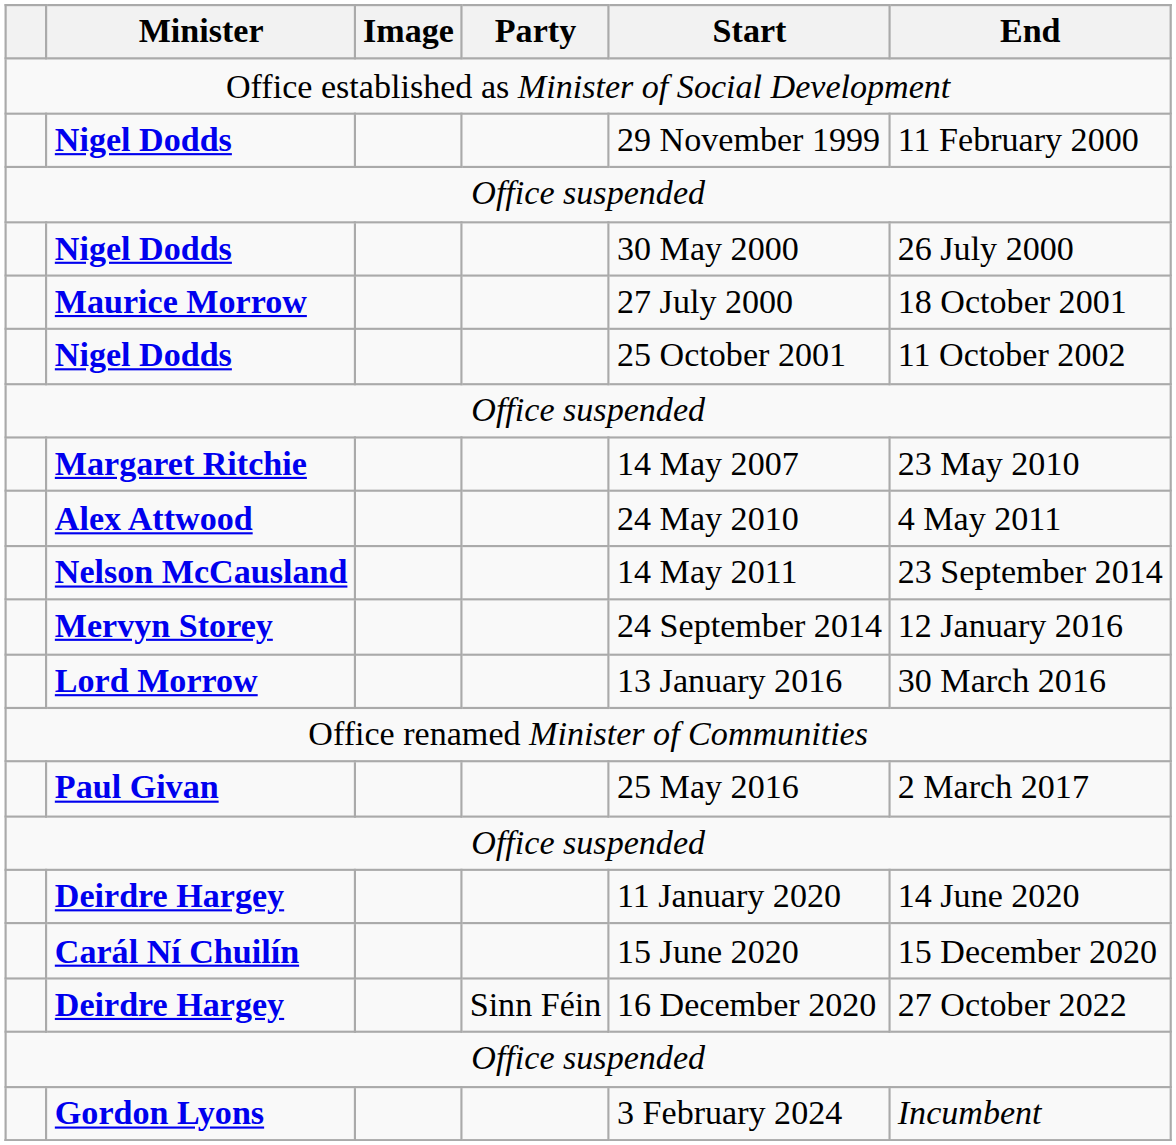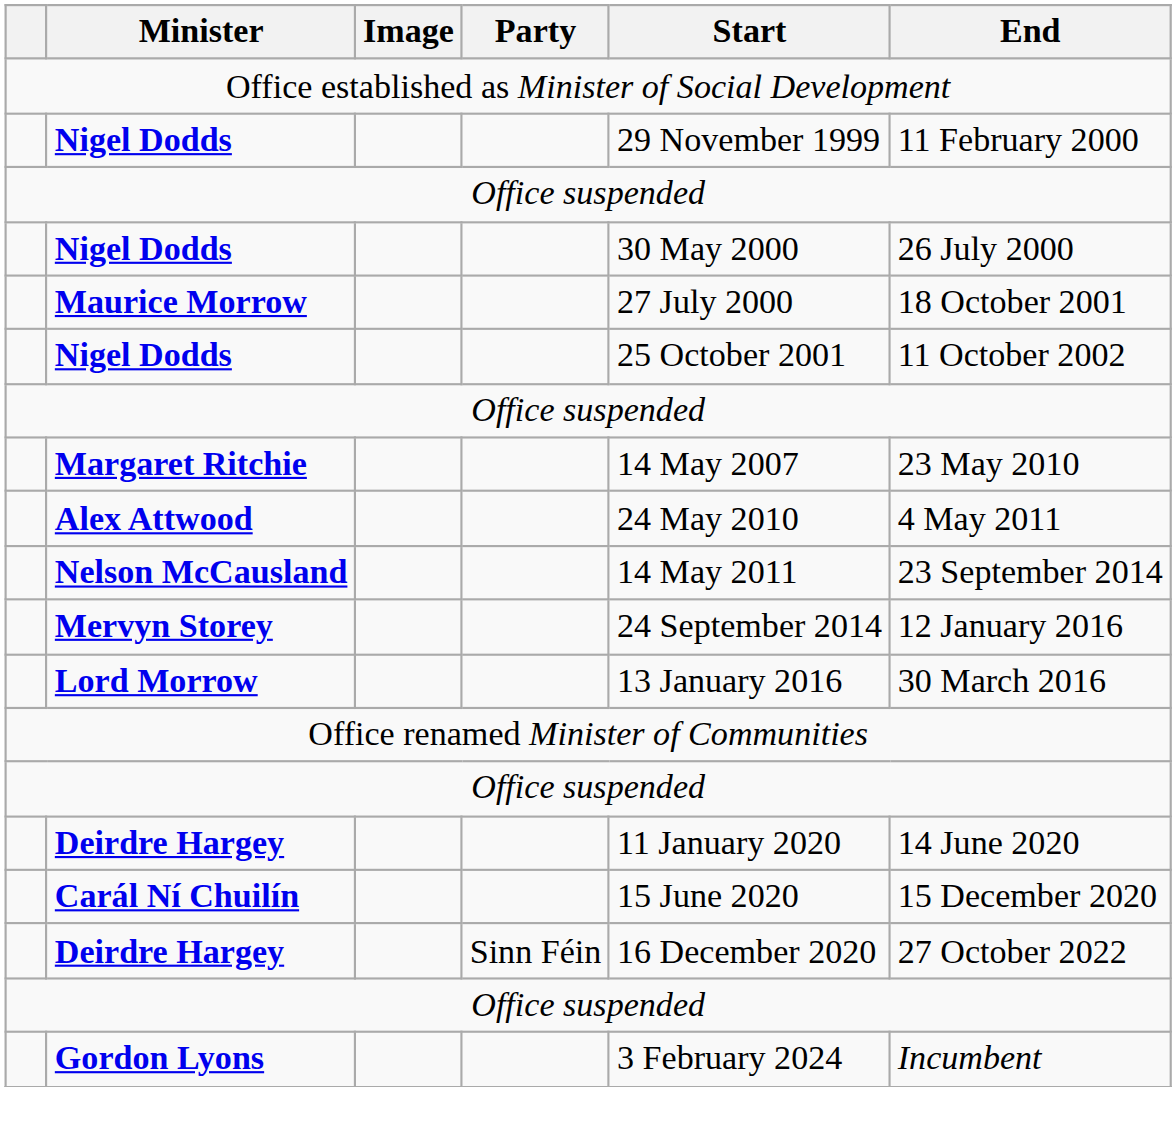- row: (137, 788)
